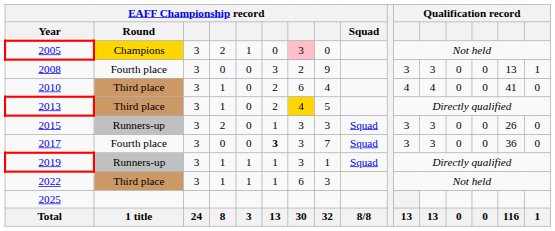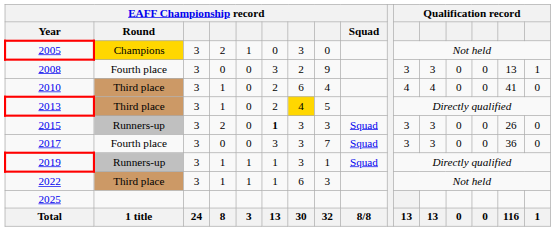(301, 50) pink background -> (301, 50) no background
(275, 125) normal -> (275, 125) bold
(275, 143) bold -> (275, 143) normal
